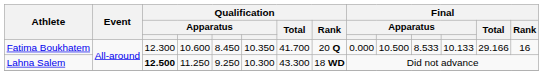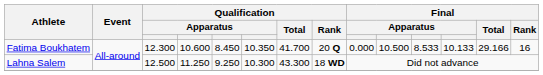(160, 63) bold -> (160, 63) normal
